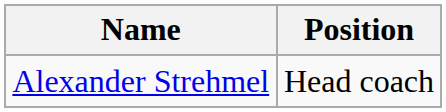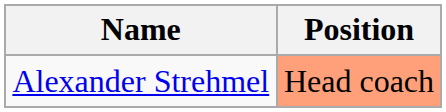(359, 80) no background -> (359, 80) lightsalmon background
